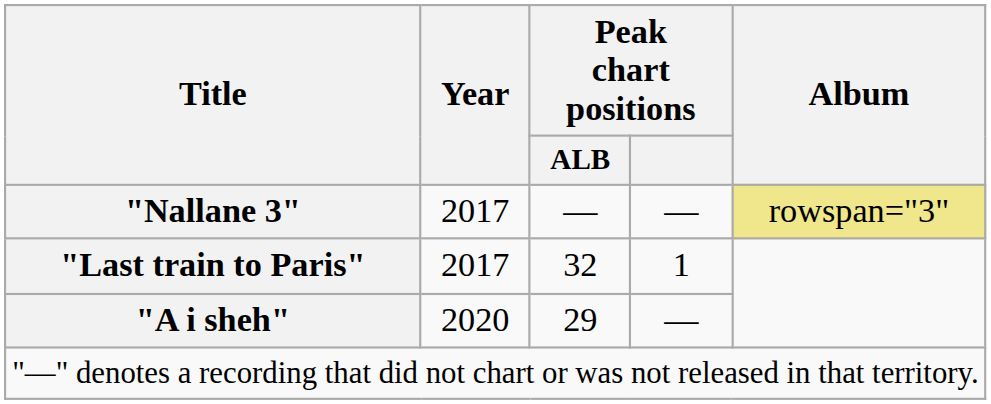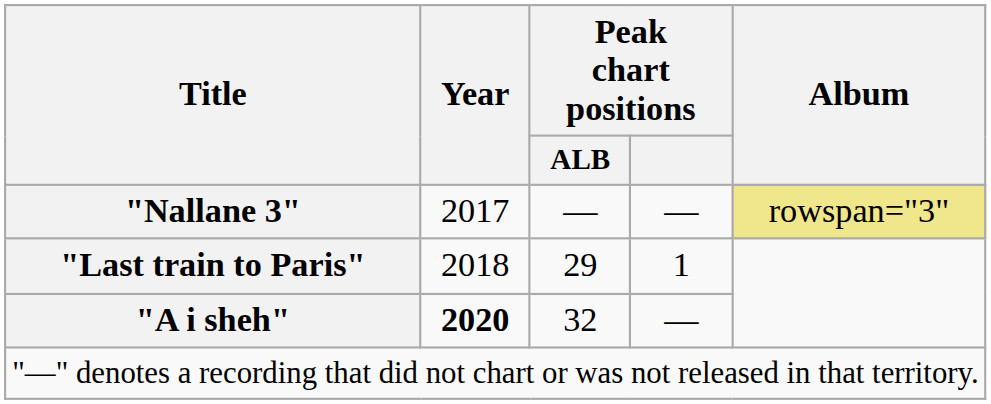(475, 265) 2017 -> (475, 265) 2018
(580, 265) 32 -> (580, 265) 29
(475, 319) normal -> (475, 319) bold
(580, 319) 29 -> (580, 319) 32
